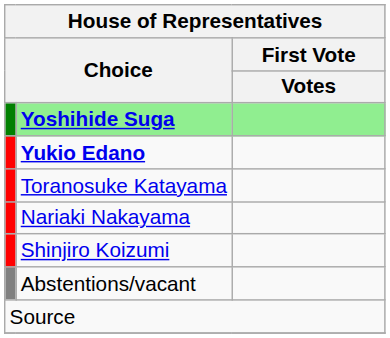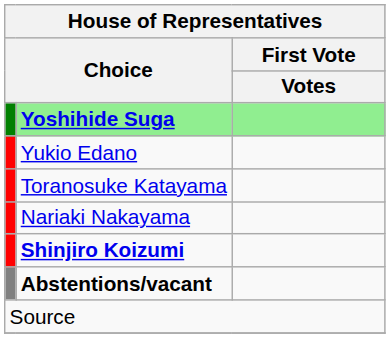(83, 153) bold -> (79, 153) normal
(95, 251) normal -> (102, 251) bold
(108, 284) normal -> (116, 284) bold
